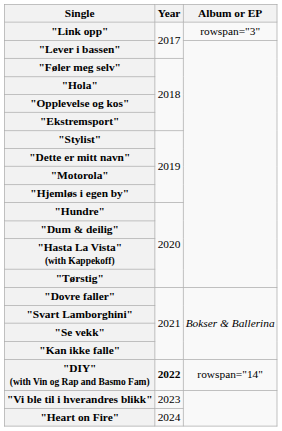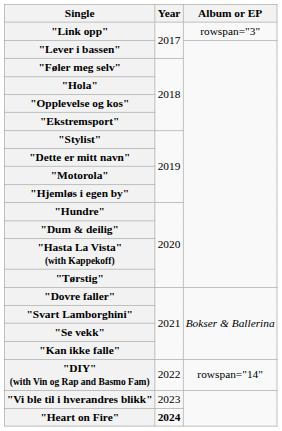(169, 374) bold -> (169, 374) normal
(169, 417) normal -> (169, 417) bold
